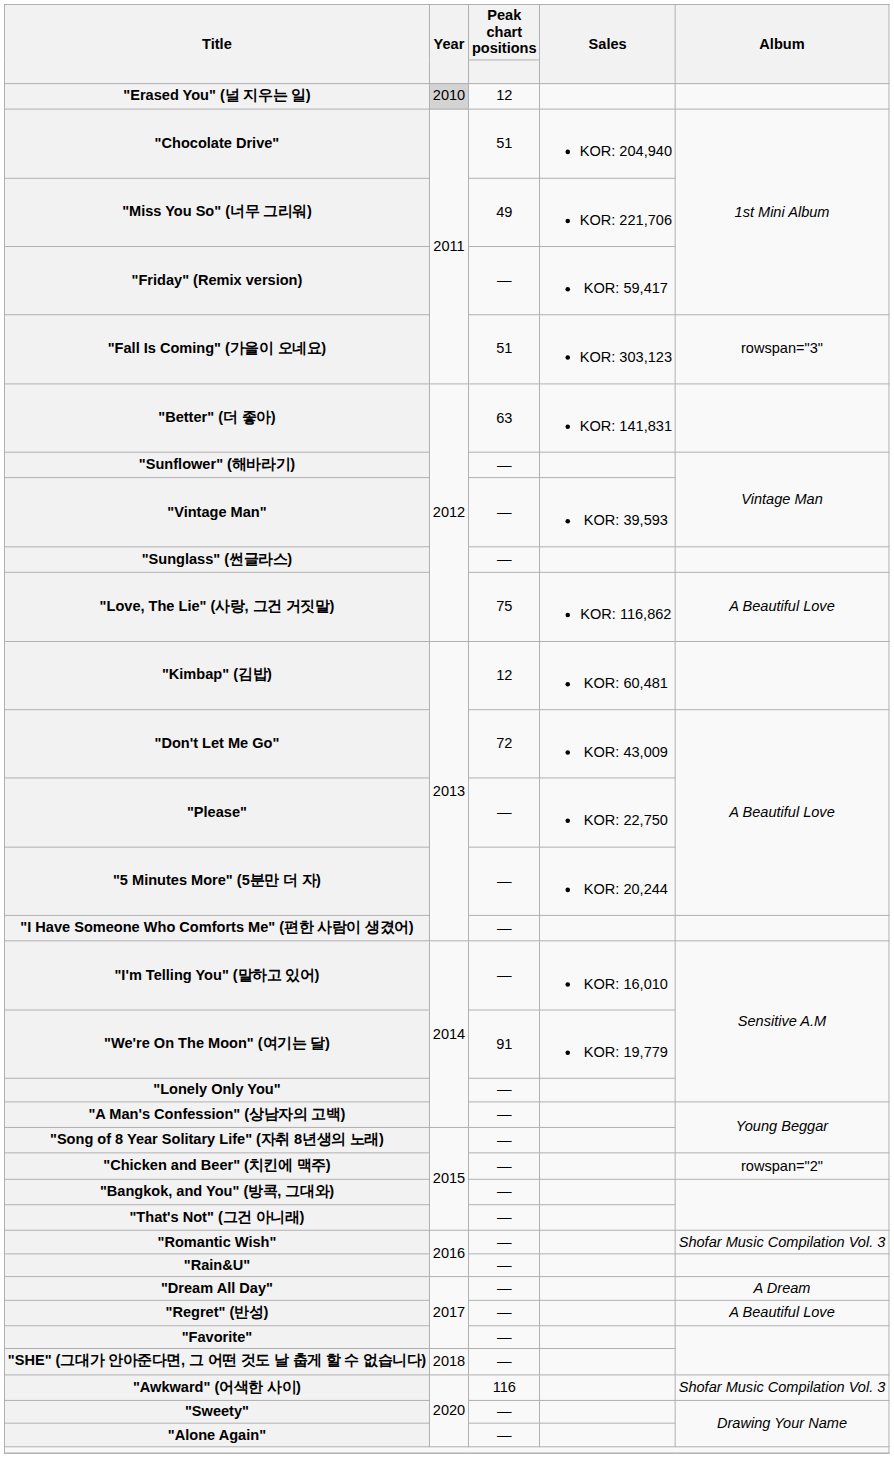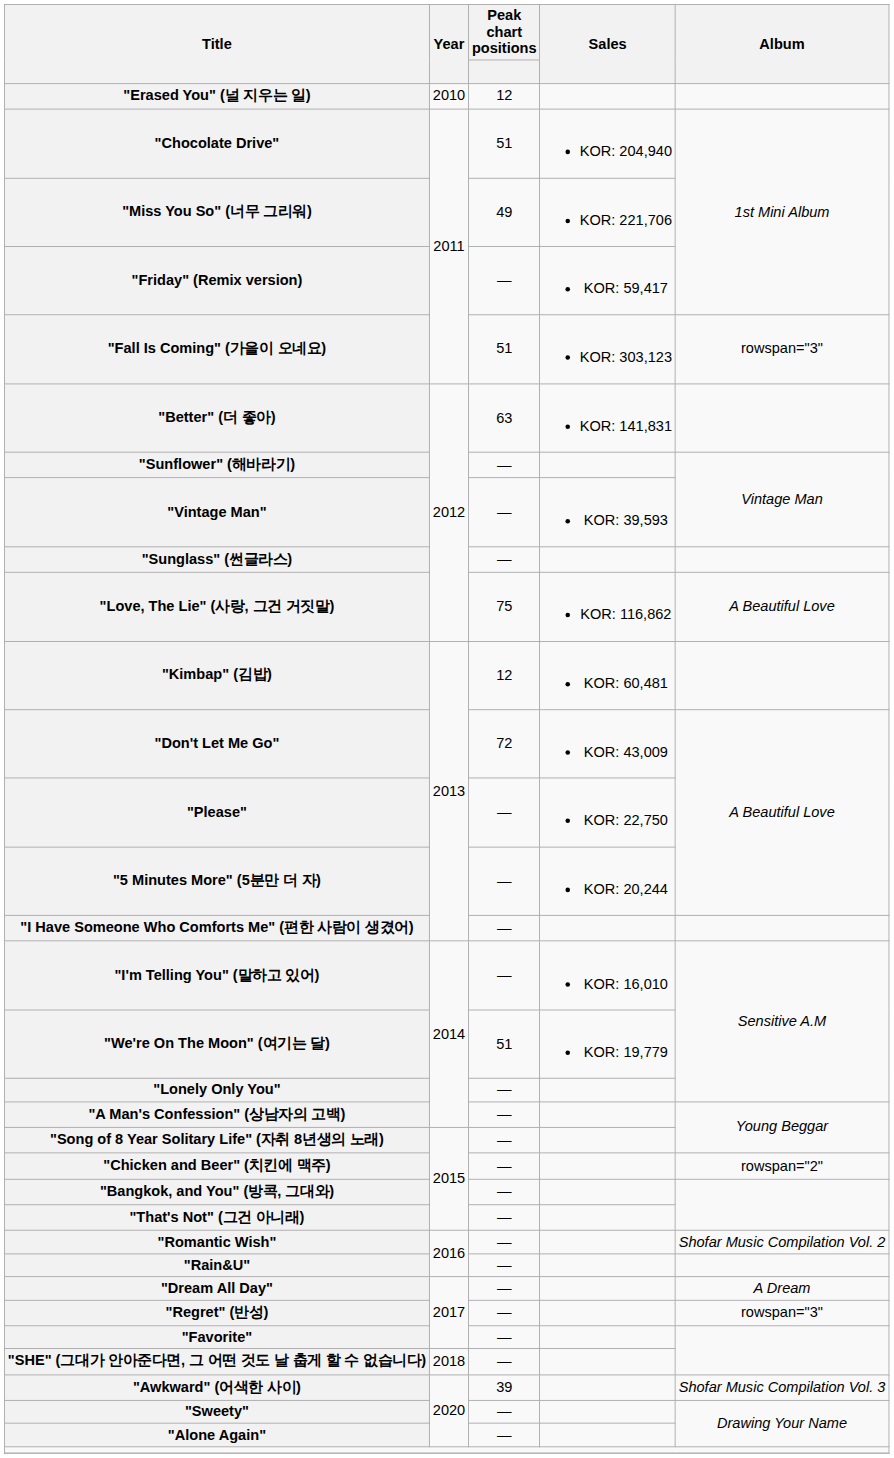(449, 96) lightgrey background -> (449, 96) no background
(504, 1044) 91 -> (504, 1044) 51
(782, 1242) Shofar Music Compilation Vol. 3 -> (782, 1242) Shofar Music Compilation Vol. 2
(782, 1312) A Beautiful Love -> (782, 1312) rowspan="3"
(504, 1387) 116 -> (504, 1387) 39
